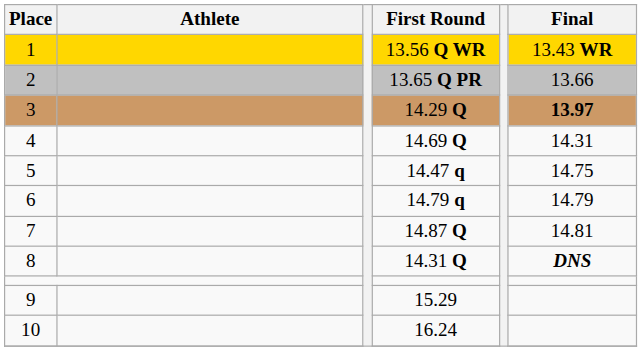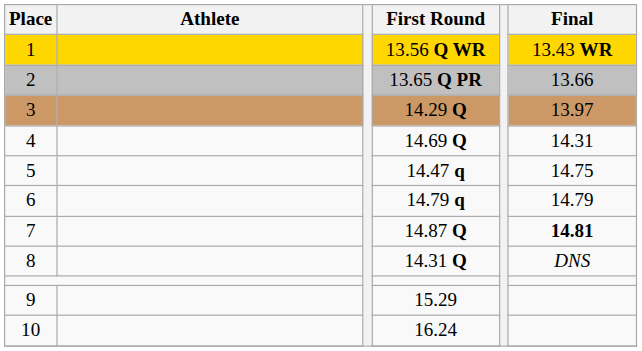(572, 110) bold -> (572, 110) normal
(572, 230) normal -> (572, 230) bold
(572, 261) bold -> (572, 261) normal
